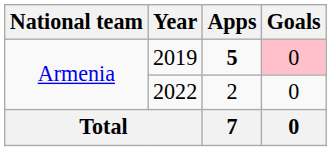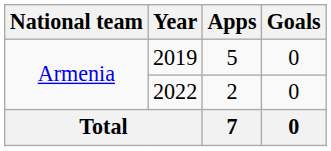(232, 57) bold -> (232, 57) normal
(294, 57) pink background -> (294, 57) no background
